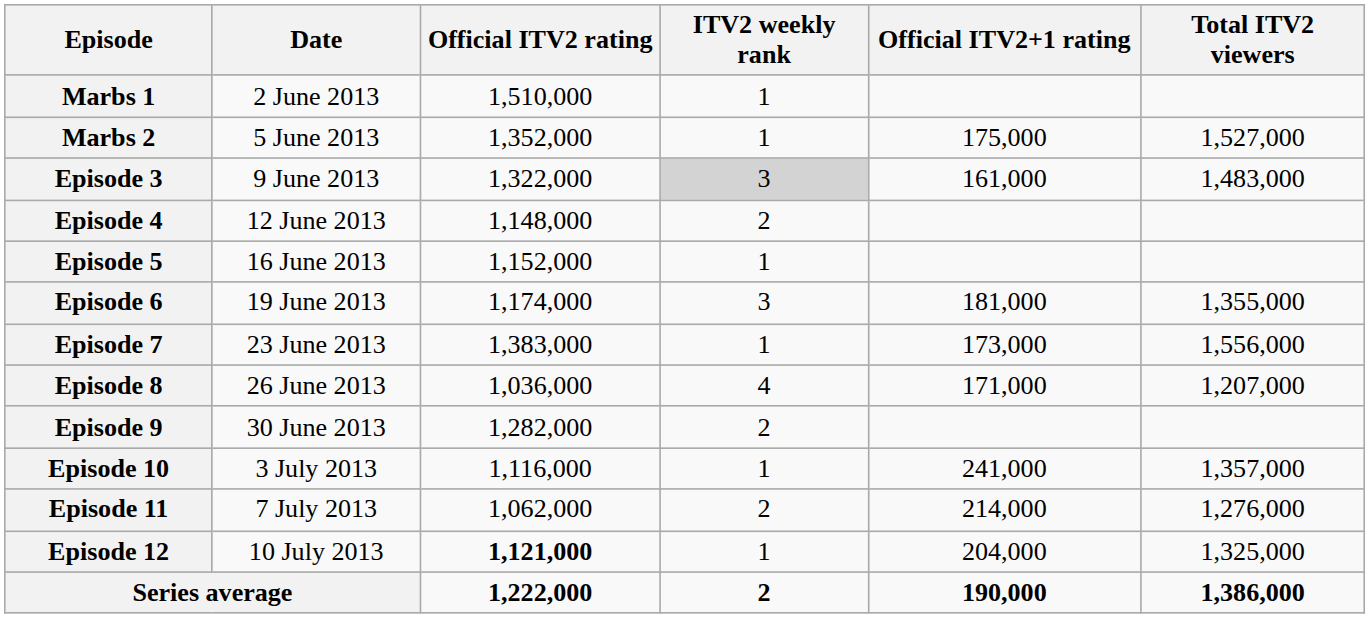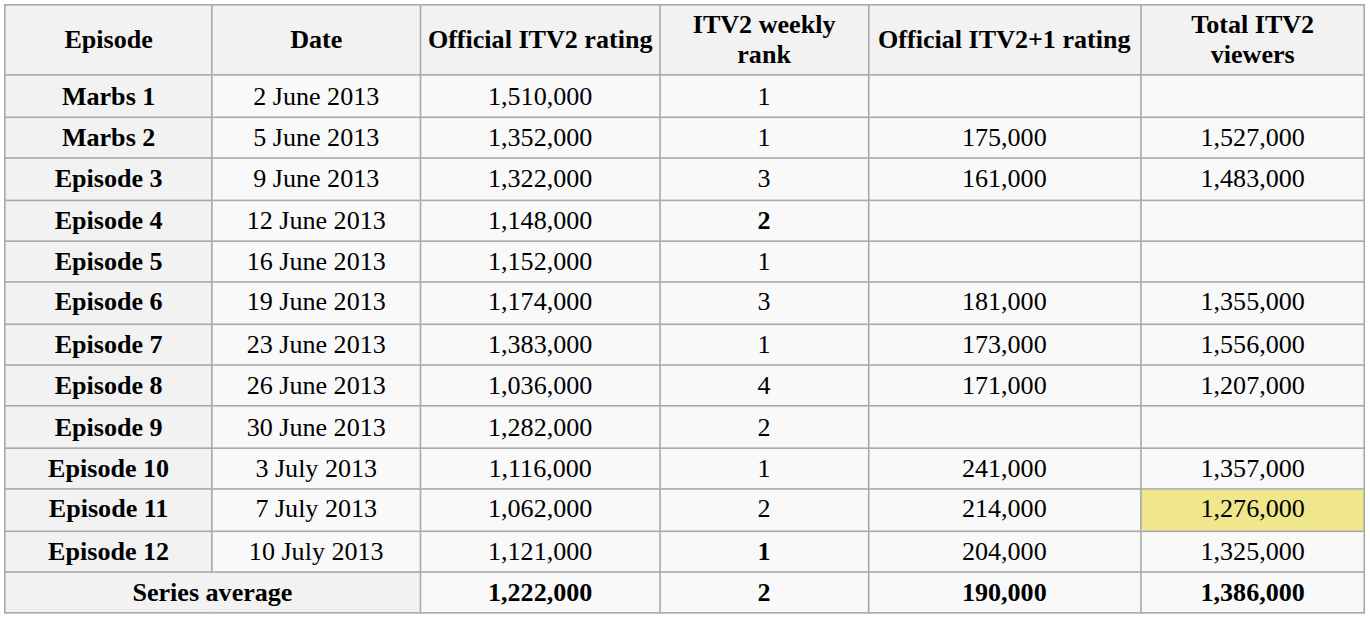(764, 178) lightgrey background -> (764, 178) no background
(764, 219) normal -> (764, 219) bold
(1253, 509) no background -> (1253, 509) khaki background
(540, 550) bold -> (540, 550) normal
(764, 550) normal -> (764, 550) bold
